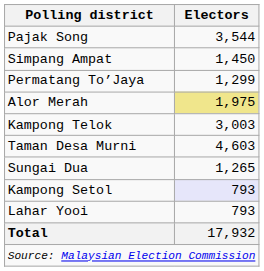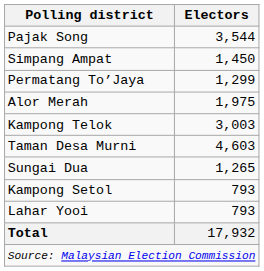(235, 103) khaki background -> (235, 103) no background
(243, 190) lavender background -> (243, 190) no background
